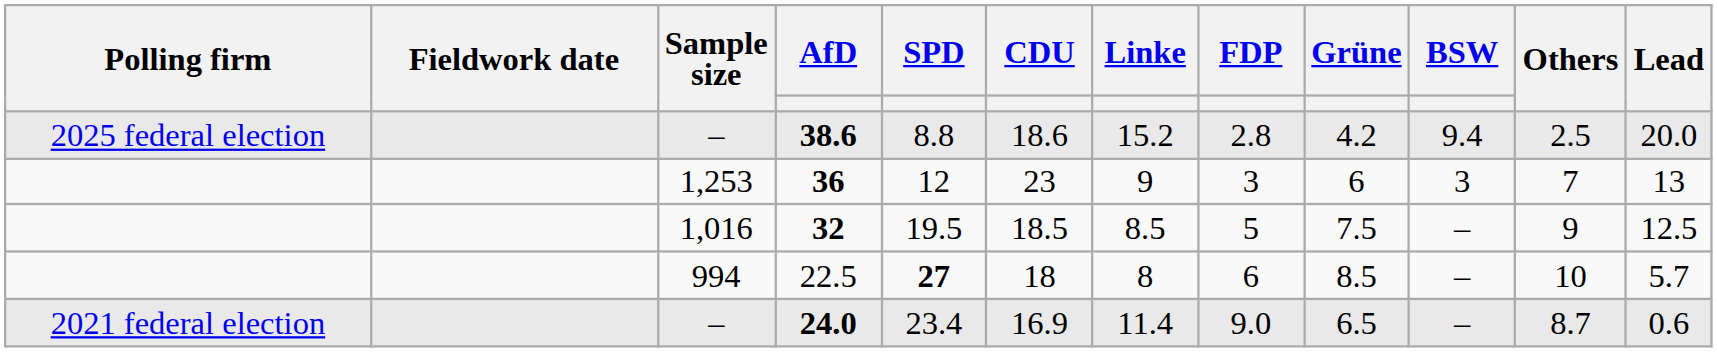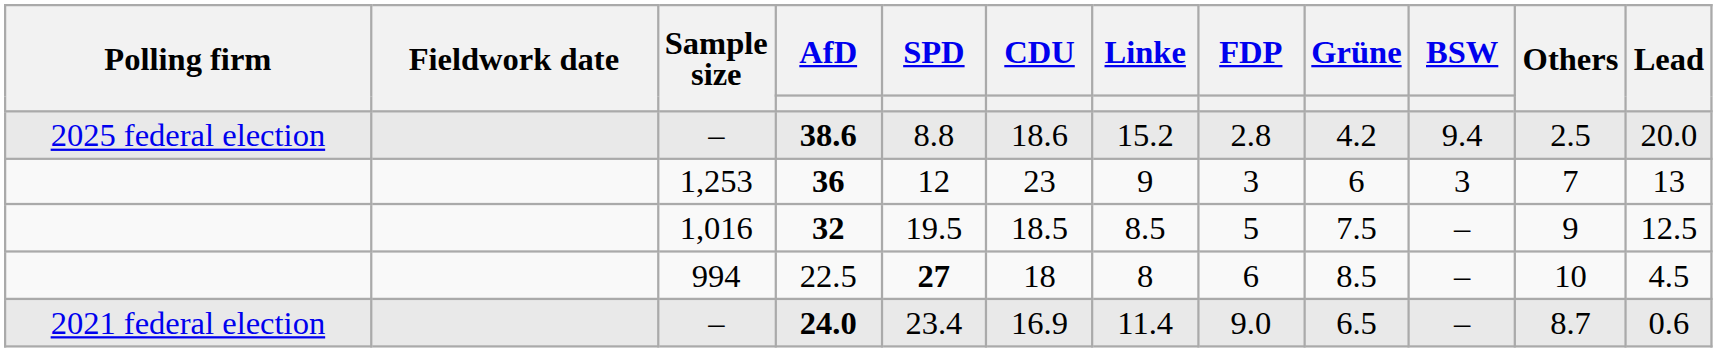(1669, 275) 5.7 -> (1669, 275) 4.5
